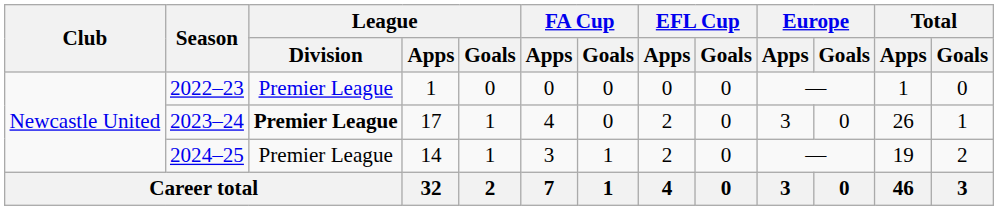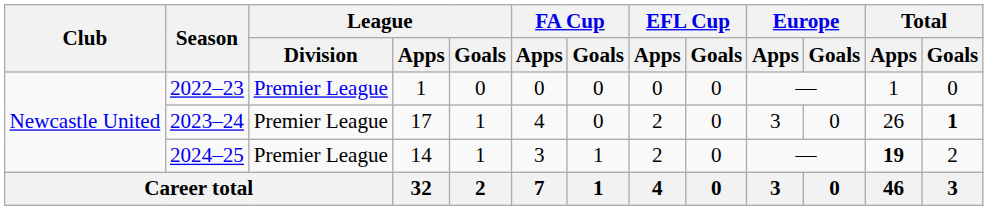(326, 121) bold -> (321, 121) normal
(962, 121) normal -> (953, 121) bold
(903, 155) normal -> (893, 155) bold
